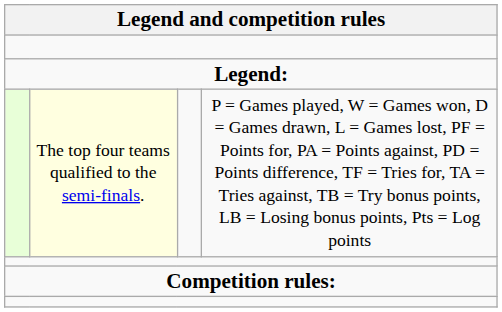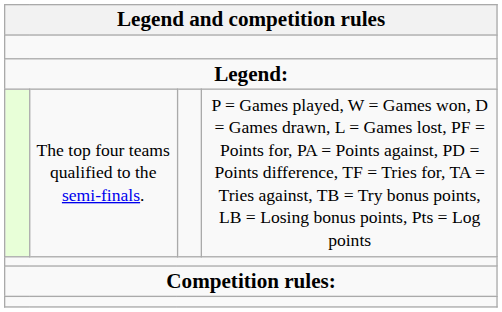(103, 173) lightyellow background -> (103, 173) no background
